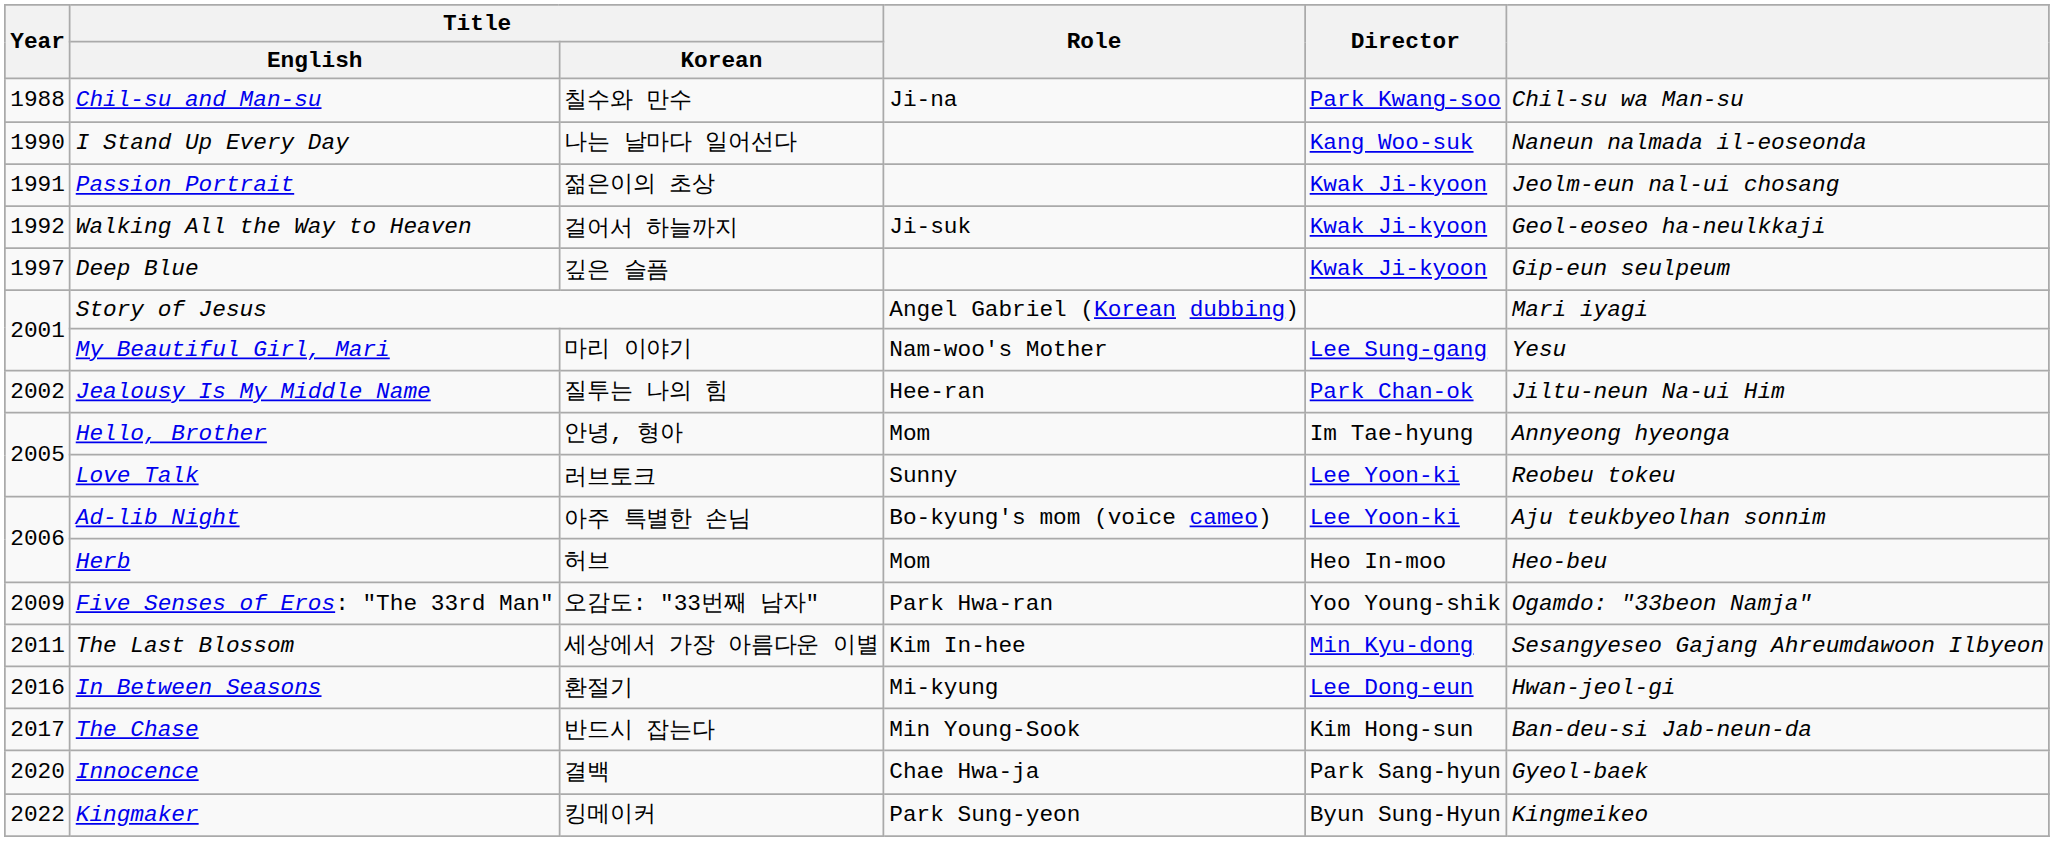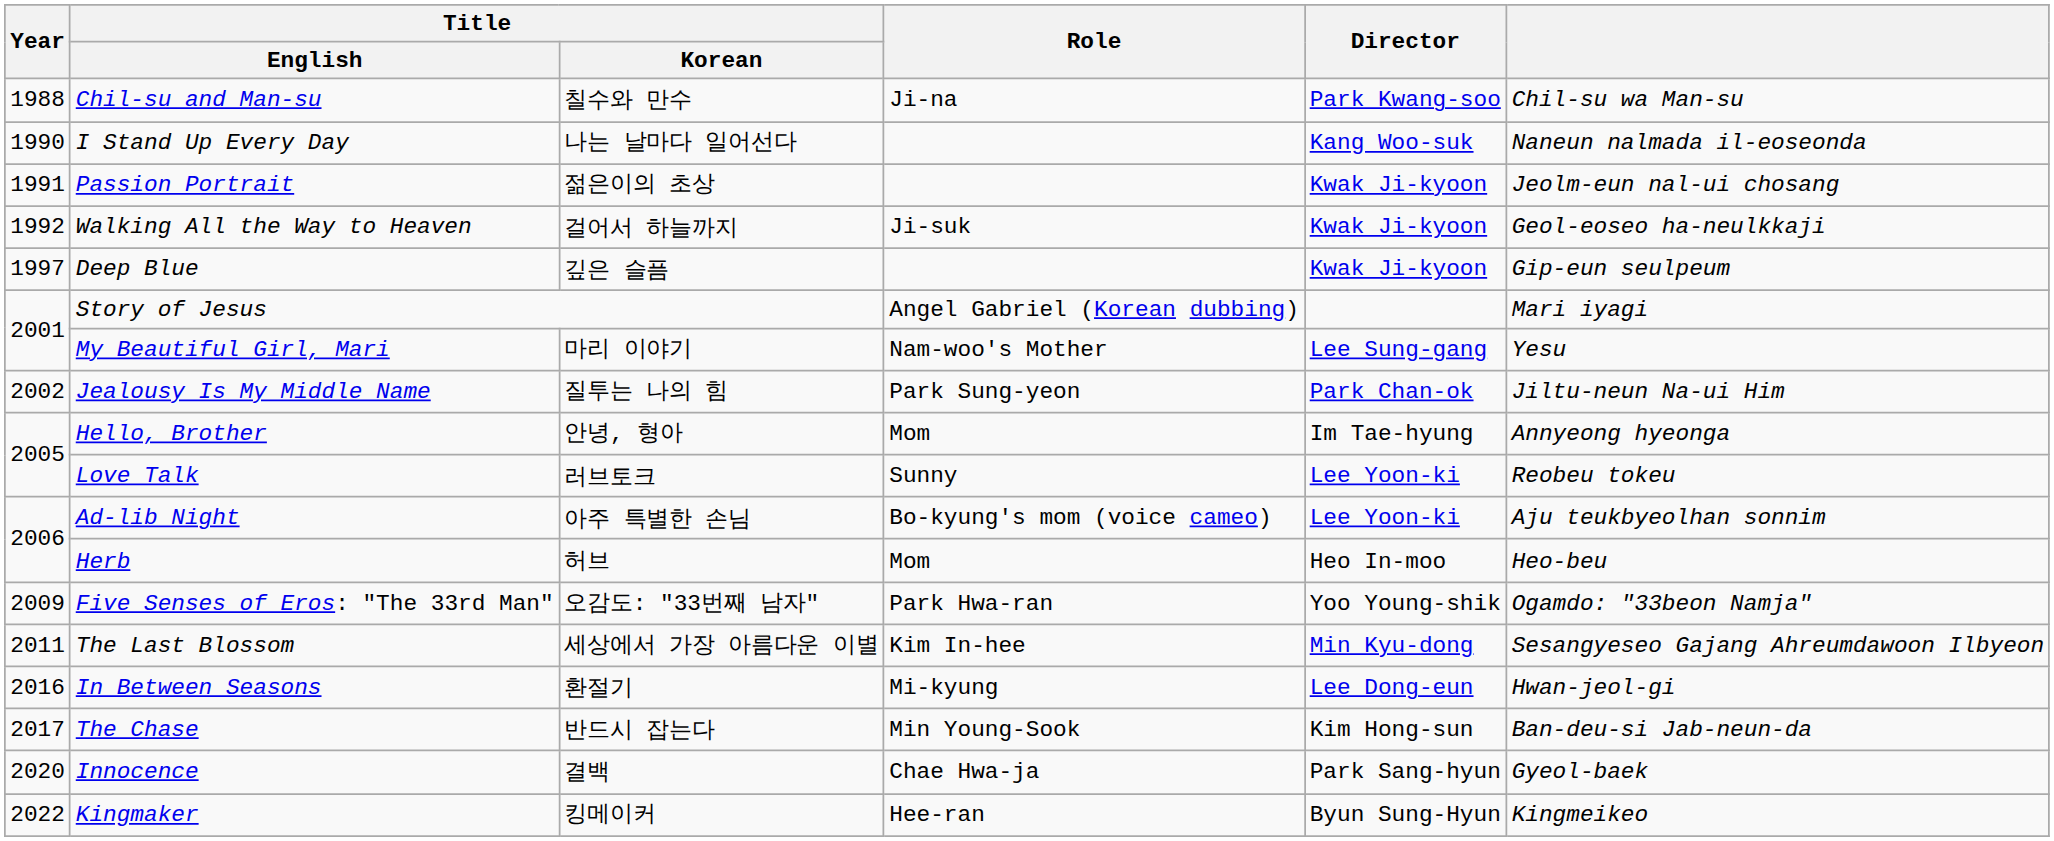(937, 391) Hee-ran -> (985, 391) Park Sung-yeon
(985, 815) Park Sung-yeon -> (937, 815) Hee-ran
